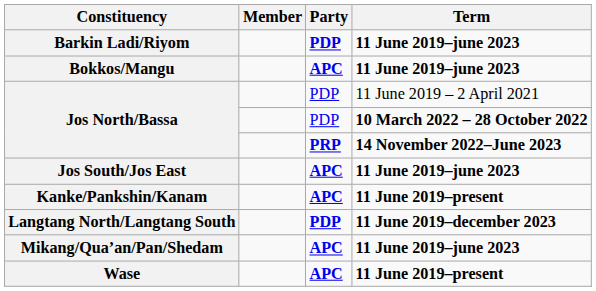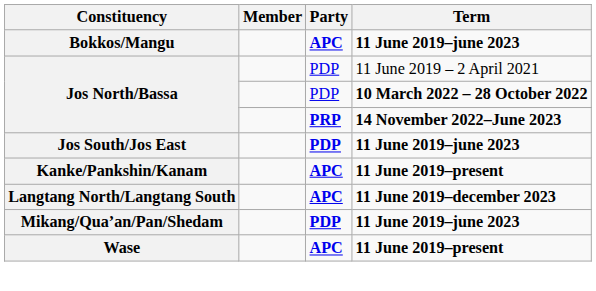- row: (122, 42)
(326, 171) APC -> (325, 145) PDP
(325, 222) PDP -> (326, 196) APC
(326, 247) APC -> (325, 222) PDP
